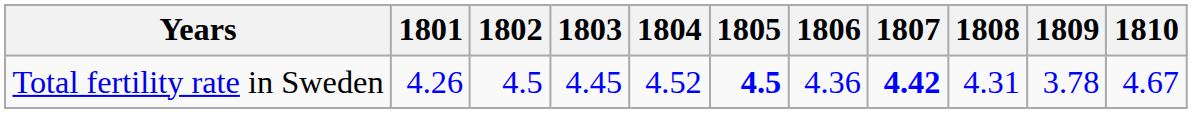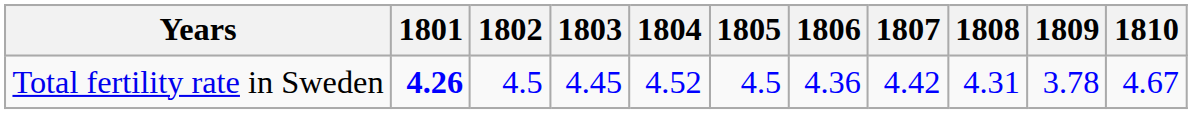(435, 81) normal -> (435, 81) bold
(761, 81) bold -> (761, 81) normal
(912, 81) bold -> (912, 81) normal
